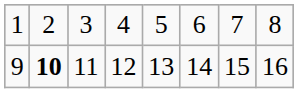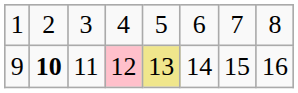(123, 66) no background -> (123, 66) pink background
(161, 66) no background -> (161, 66) khaki background
